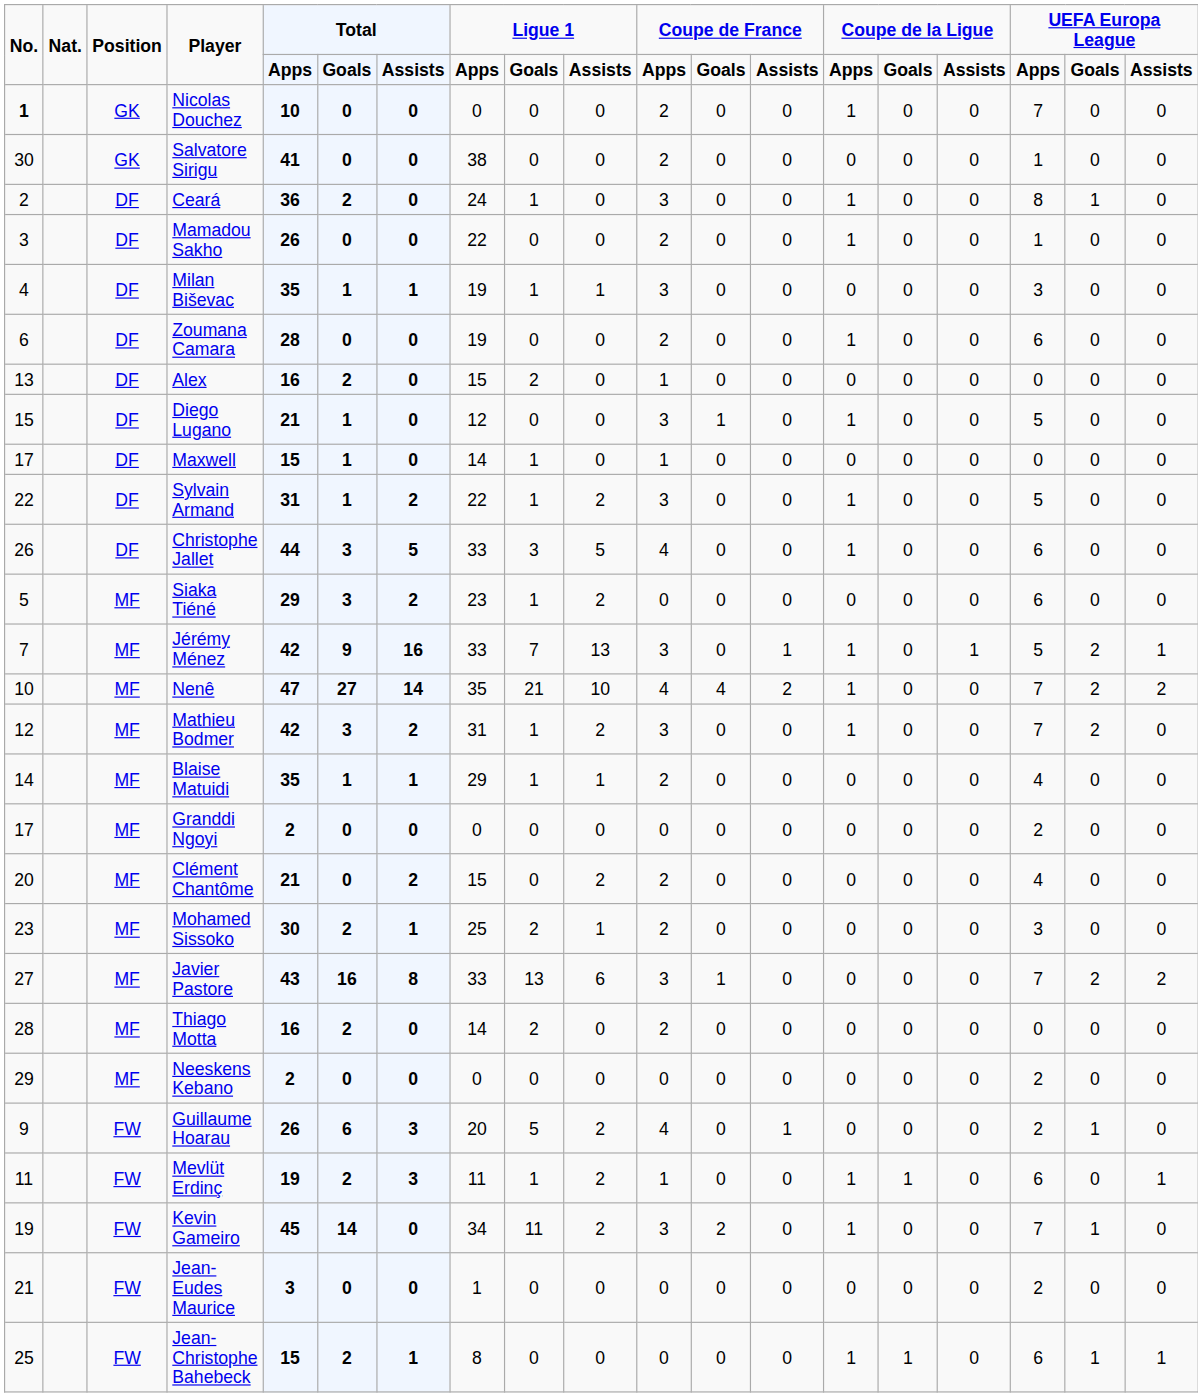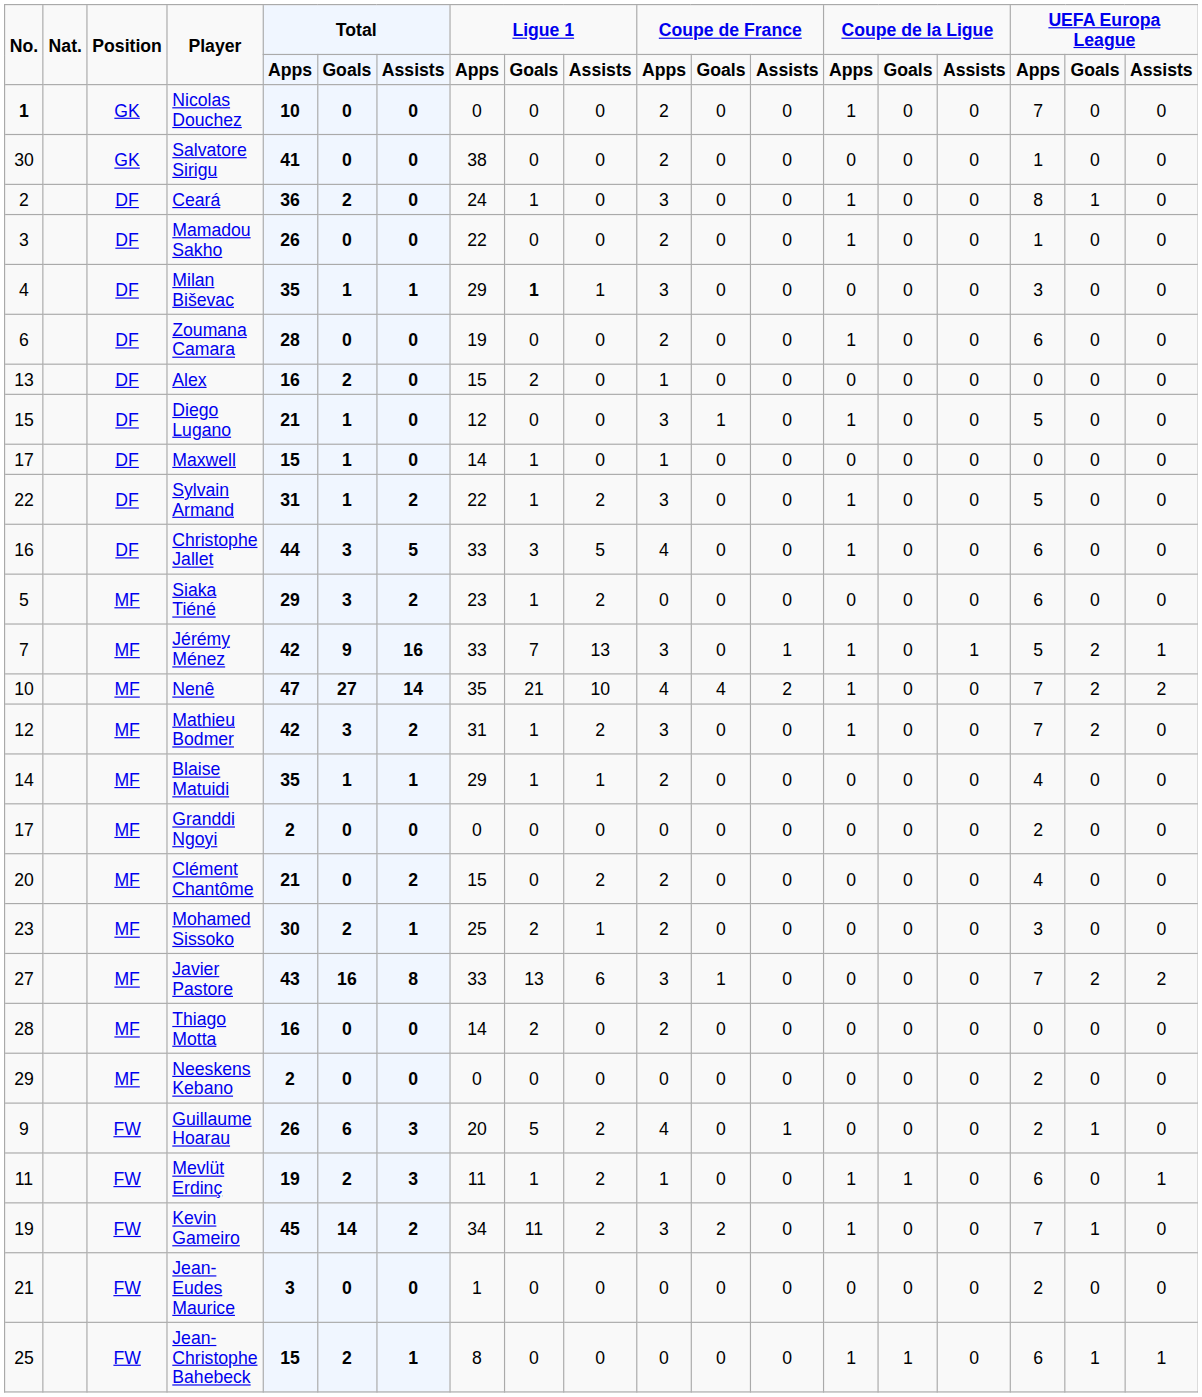(477, 289) 19 -> (477, 289) 29
(534, 289) normal -> (534, 289) bold
(24, 549) 26 -> (24, 549) 16
(347, 1028) 2 -> (347, 1028) 0
(413, 1228) 0 -> (413, 1228) 2
